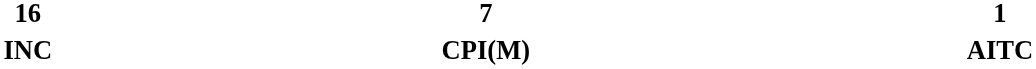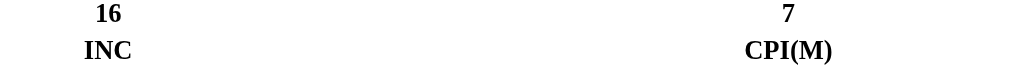- column: (1000, 13)
